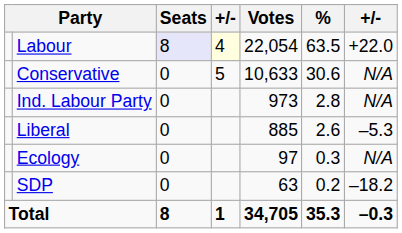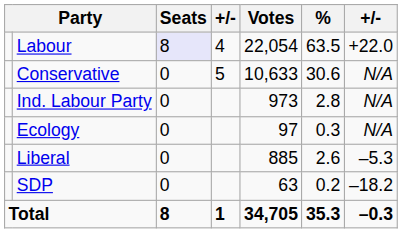(220, 46) lightyellow background -> (220, 46) no background
rows swapped: (43, 130) <-> (48, 158)
